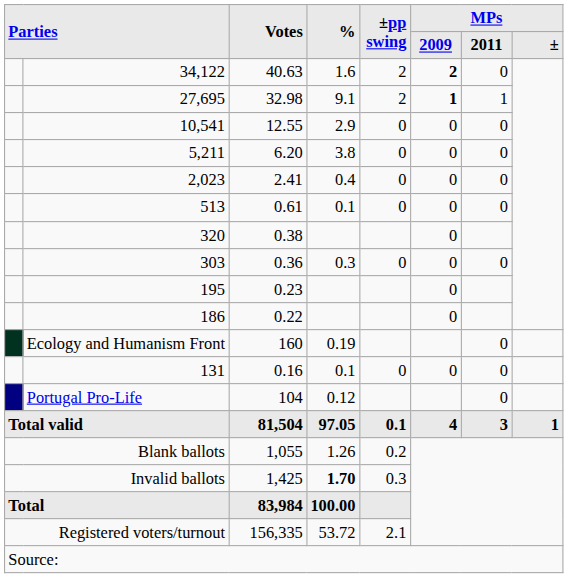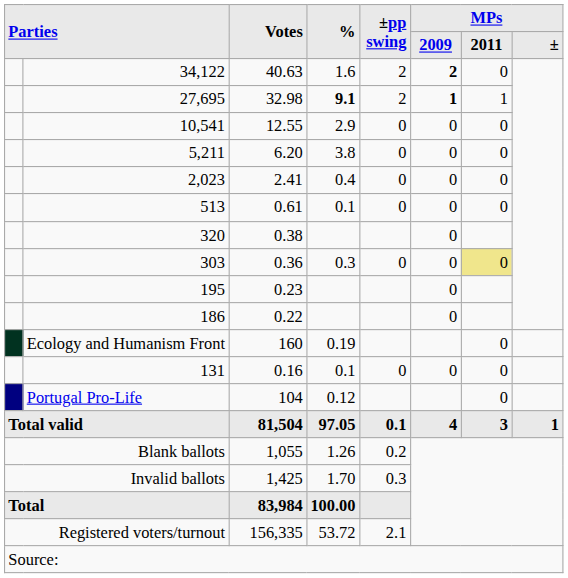(345, 99) normal -> (345, 99) bold
(504, 261) no background -> (504, 261) khaki background
(341, 478) bold -> (341, 478) normal
